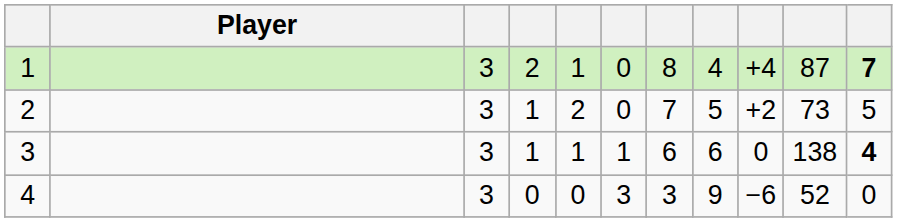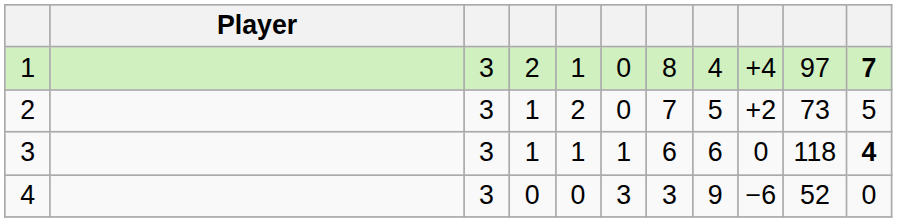(815, 68) 87 -> (815, 68) 97
(815, 152) 138 -> (815, 152) 118
